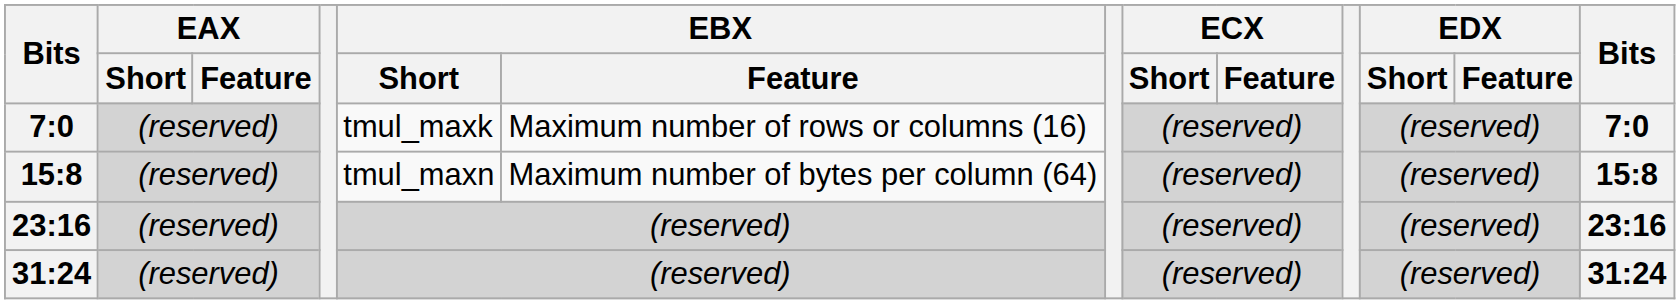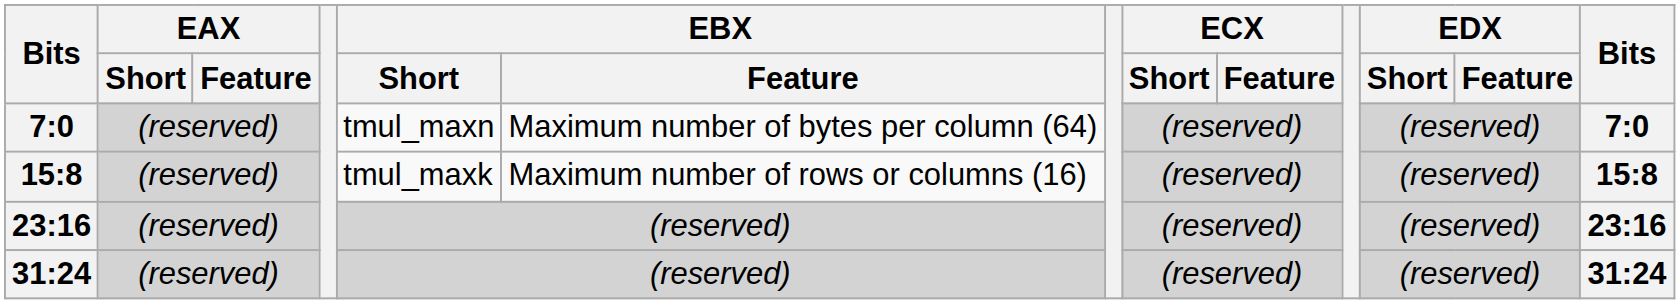(418, 126) tmul_maxk -> (419, 126) tmul_maxn
(798, 126) Maximum number of rows or columns (16) -> (803, 126) Maximum number of bytes per column (64)
(419, 175) tmul_maxn -> (418, 175) tmul_maxk
(803, 175) Maximum number of bytes per column (64) -> (798, 175) Maximum number of rows or columns (16)
